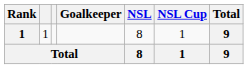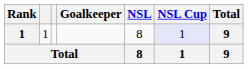(182, 34) no background -> (182, 34) lavender background
